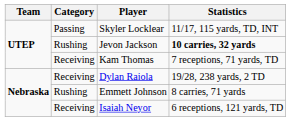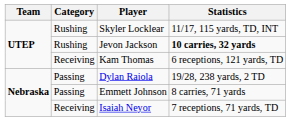(69, 28) Passing -> (71, 28) Rushing
(225, 60) 7 receptions, 71 yards, TD -> (227, 60) 6 receptions, 121 yards, TD
(74, 76) Receiving -> (69, 76) Passing
(71, 92) Rushing -> (69, 92) Passing
(227, 108) 6 receptions, 121 yards, TD -> (225, 108) 7 receptions, 71 yards, TD
